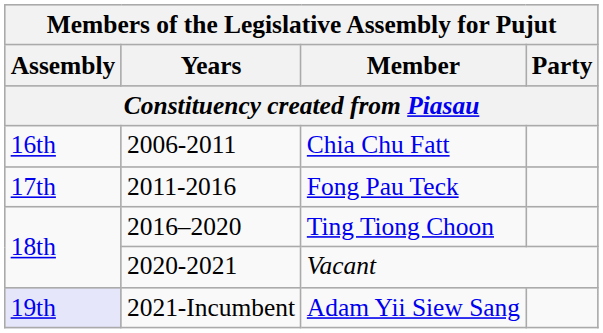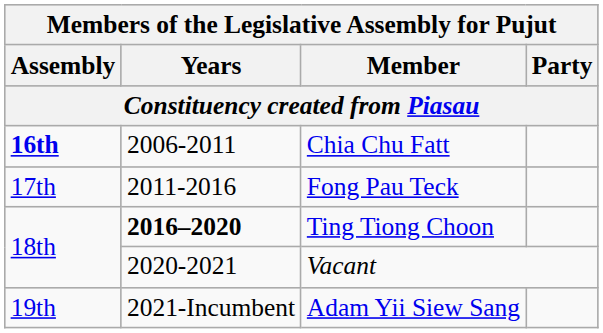(33, 145) normal -> (35, 145) bold
(184, 226) normal -> (184, 226) bold
(33, 307) lavender background -> (33, 307) no background
